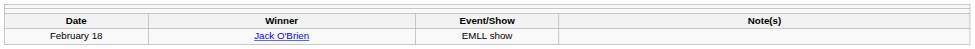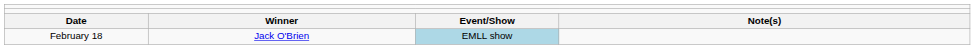(487, 36) no background -> (487, 36) lightblue background
